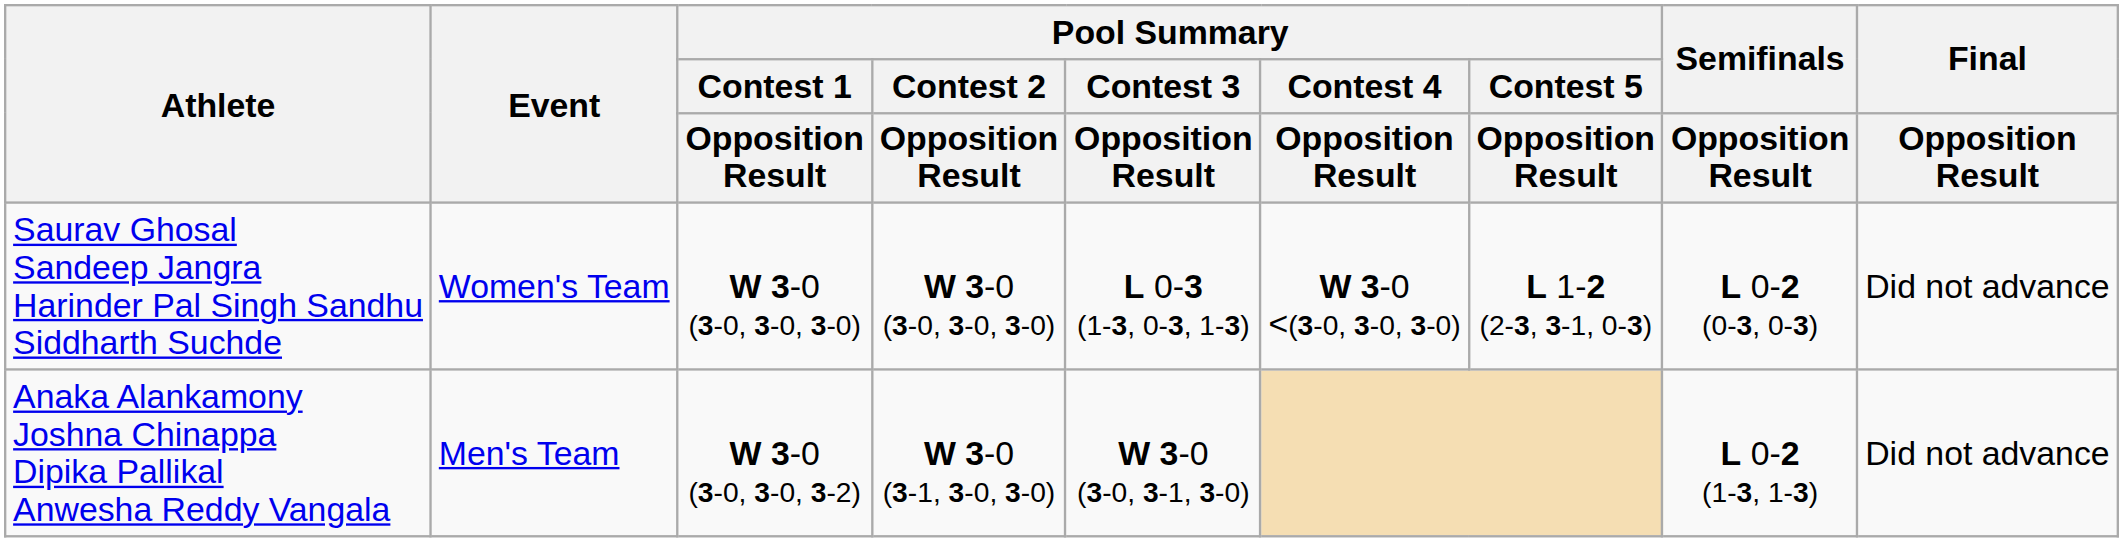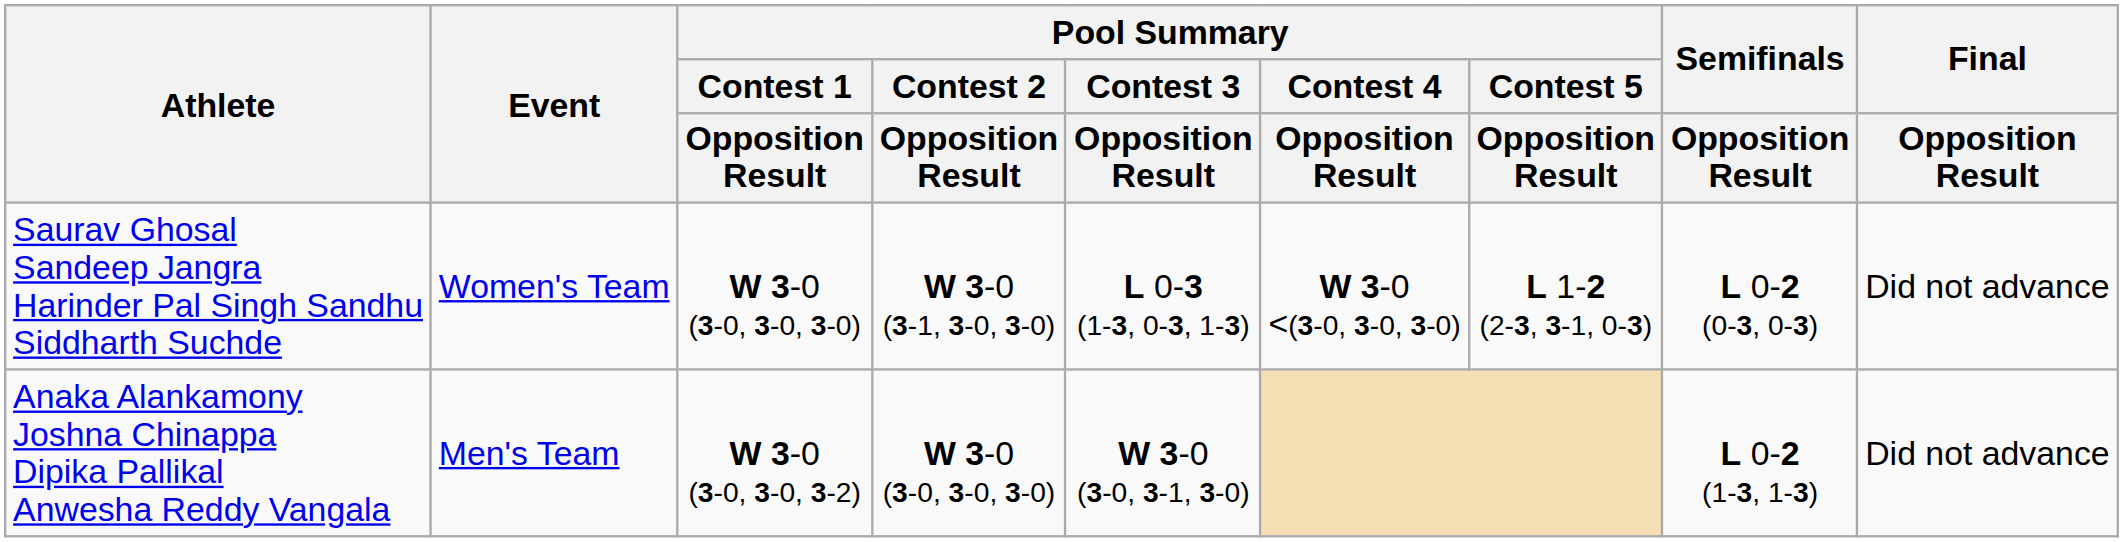(969, 305) W 3-0 (3-0, 3-0, 3-0) -> (969, 305) W 3-0 (3-1, 3-0, 3-0)
(969, 472) W 3-0 (3-1, 3-0, 3-0) -> (969, 472) W 3-0 (3-0, 3-0, 3-0)
